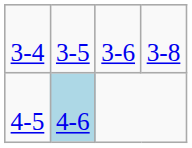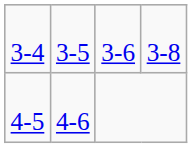(73, 121) lightblue background -> (73, 121) no background
